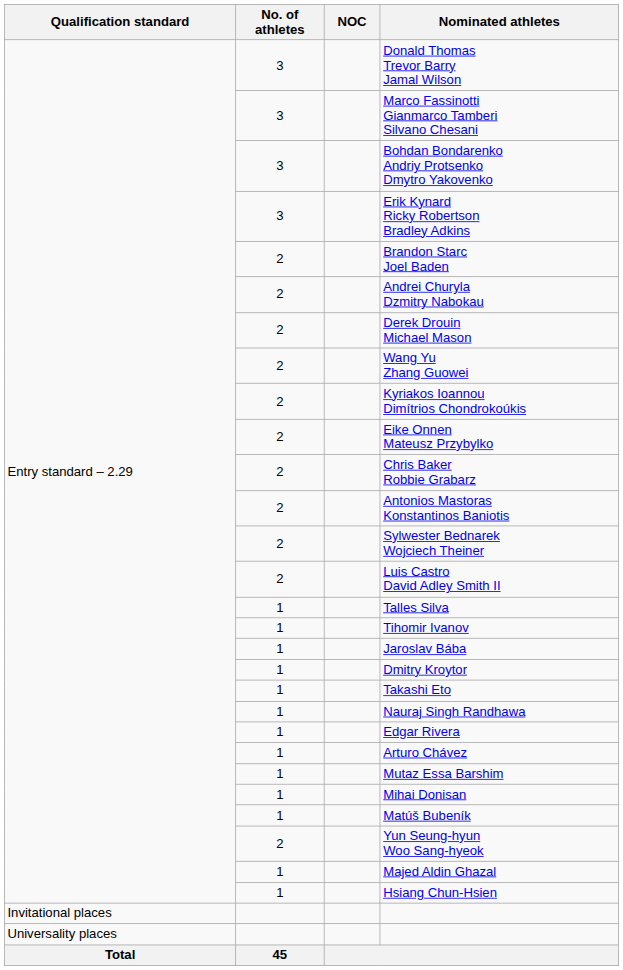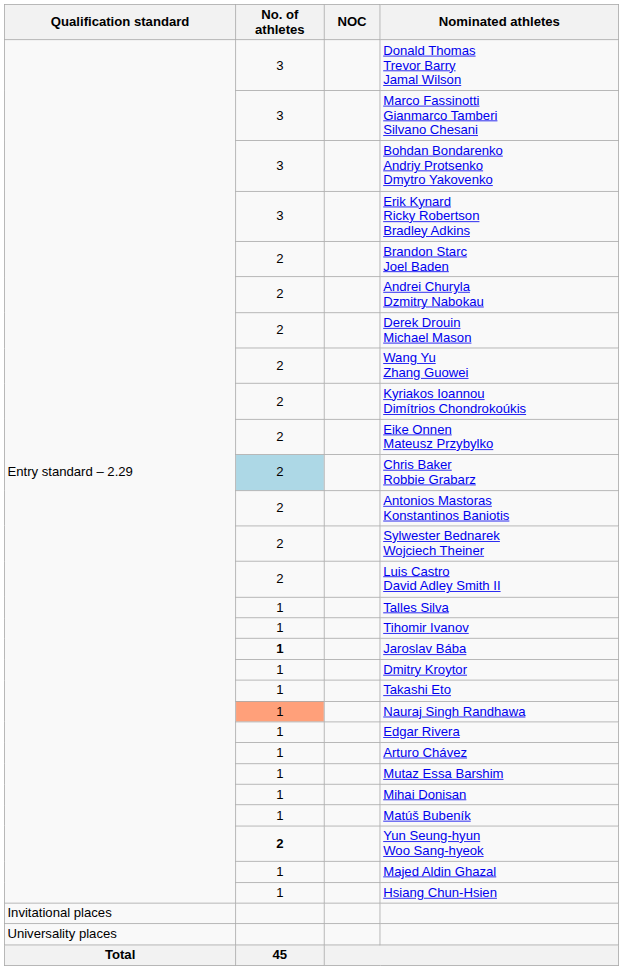(280, 472) no background -> (280, 472) lightblue background
(280, 649) normal -> (280, 649) bold
(280, 711) no background -> (280, 711) lightsalmon background
(280, 843) normal -> (280, 843) bold
